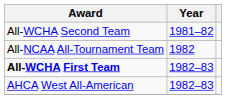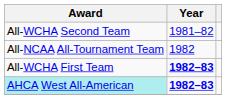(63, 67) bold -> (60, 67) normal
(191, 67) normal -> (191, 67) bold
(70, 85) no background -> (70, 85) paleturquoise background
(191, 85) normal -> (191, 85) bold
